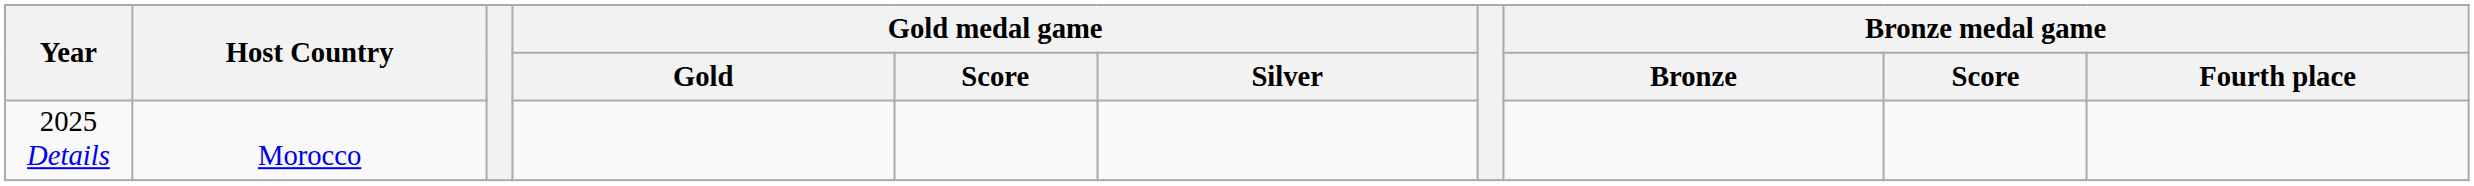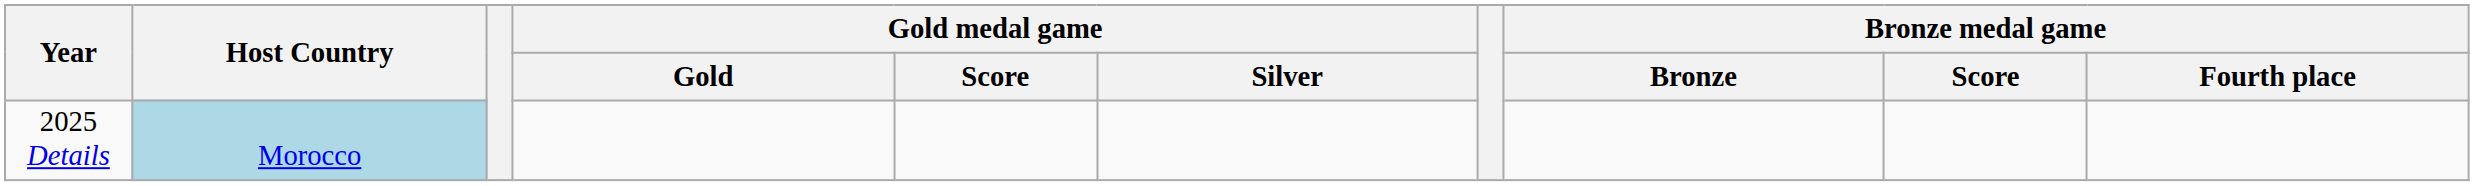(310, 156) no background -> (310, 156) lightblue background
